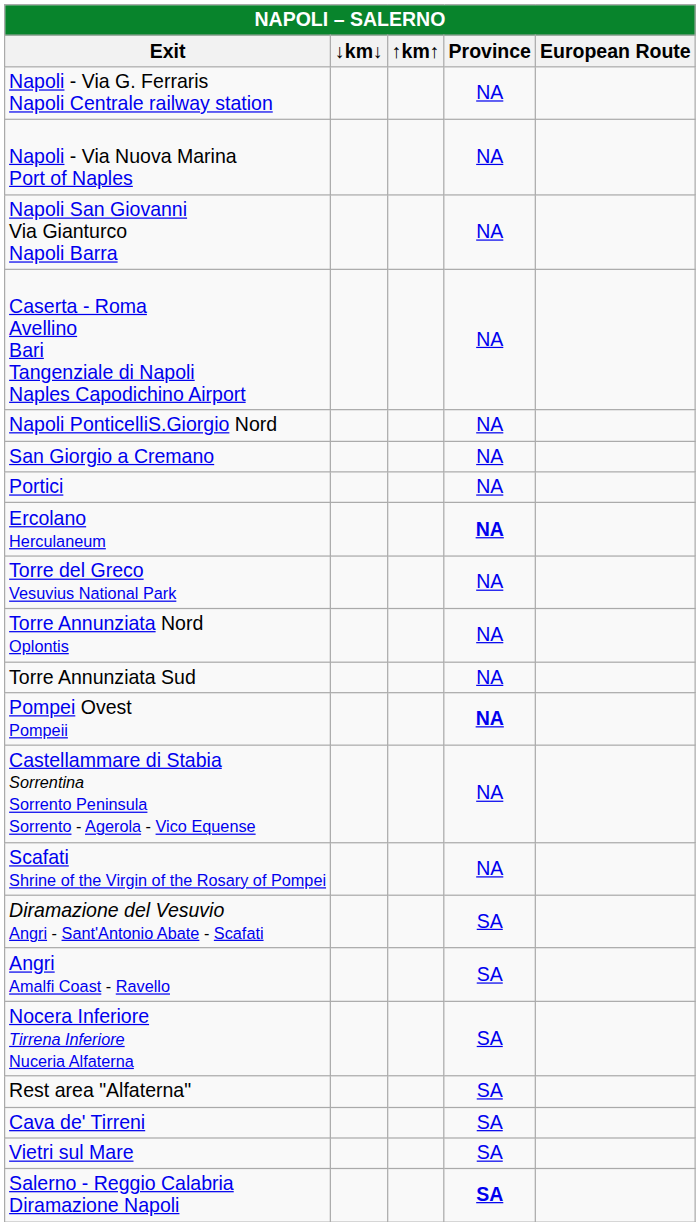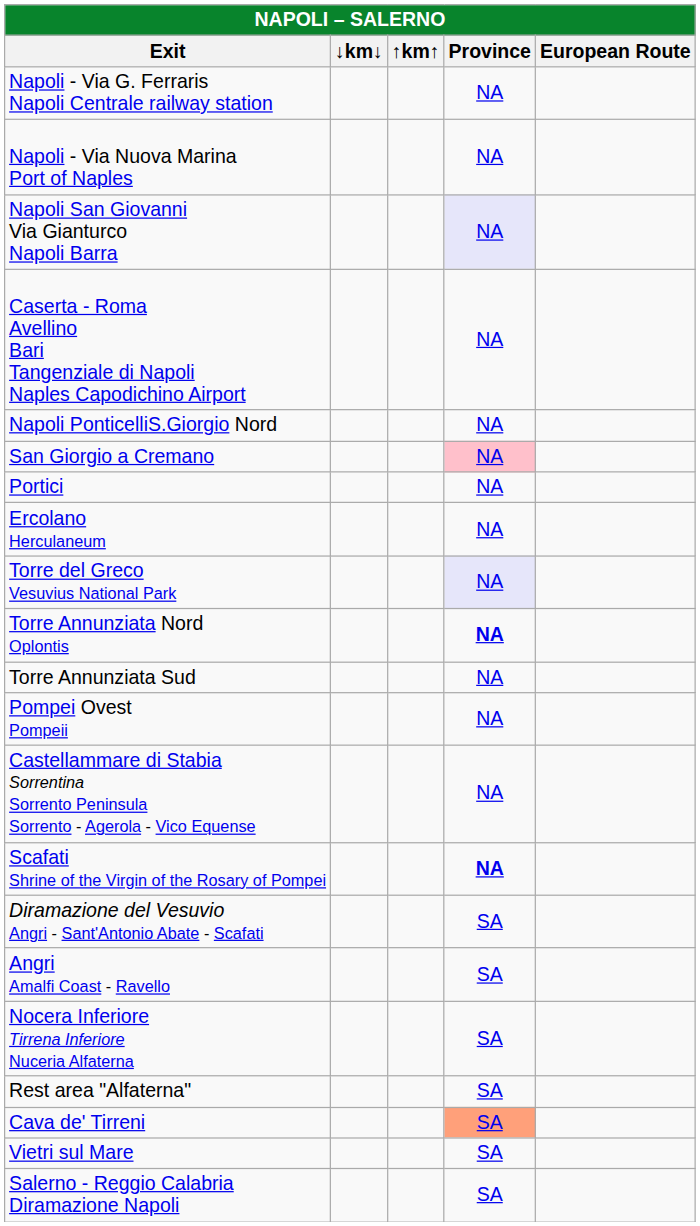(490, 231) no background -> (490, 231) lavender background
(490, 456) no background -> (490, 456) pink background
(490, 529) bold -> (490, 529) normal
(490, 582) no background -> (490, 582) lavender background
(490, 635) normal -> (490, 635) bold
(490, 718) bold -> (490, 718) normal
(490, 868) normal -> (490, 868) bold
(490, 1122) no background -> (490, 1122) lightsalmon background
(490, 1195) bold -> (490, 1195) normal
